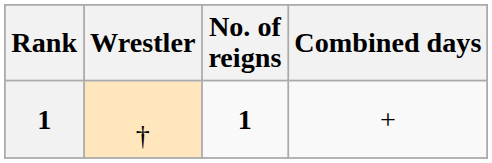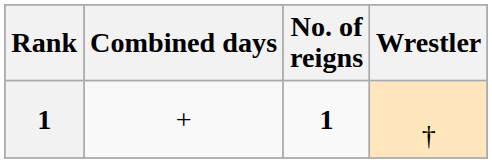columns swapped: (143, 42) <-> (388, 42)
